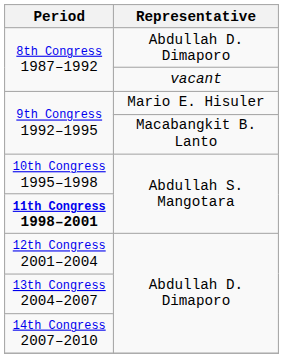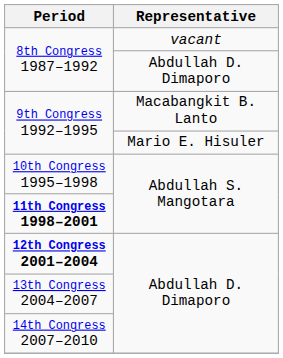(196, 48) Abdullah D. Dimaporo -> (196, 40) vacant
(196, 79) vacant -> (196, 71) Abdullah D. Dimaporo
(196, 103) Mario E. Hisuler -> (196, 111) Macabangkit B. Lanto
(196, 134) Macabangkit B. Lanto -> (196, 142) Mario E. Hisuler
(59, 255) normal -> (59, 254) bold
